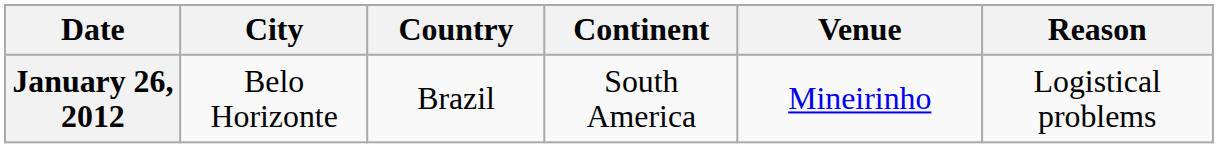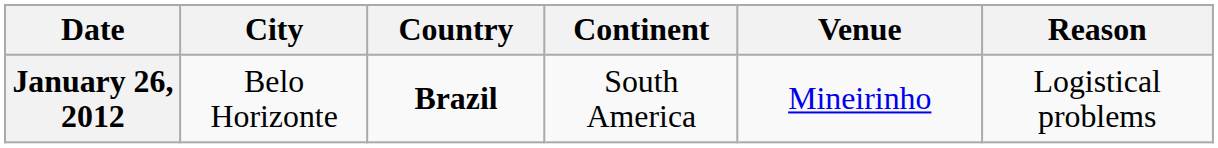(456, 98) normal -> (456, 98) bold
